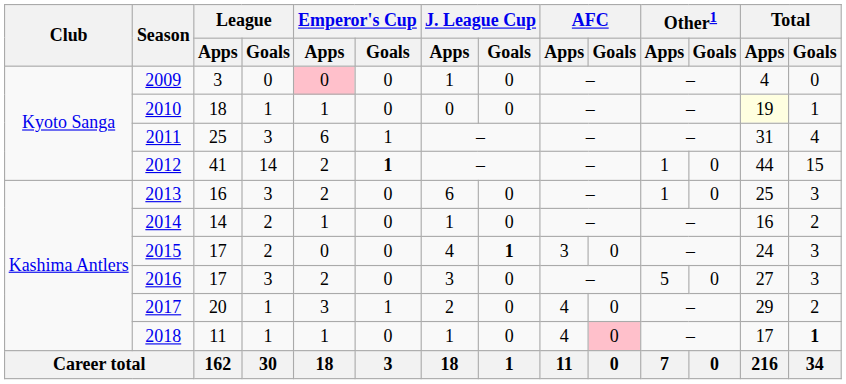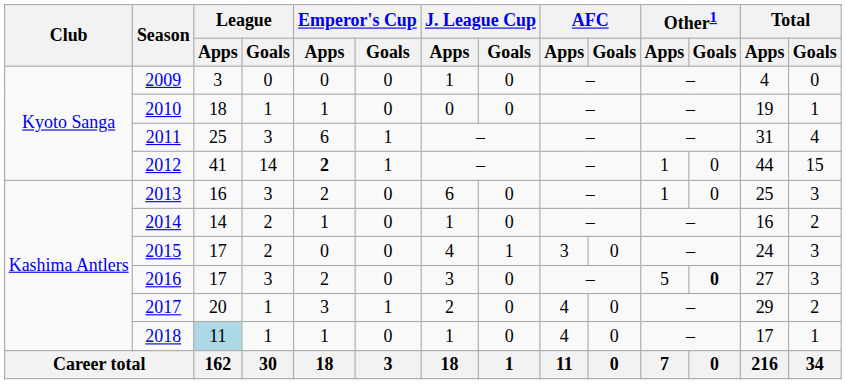(324, 80) pink background -> (324, 80) no background
(765, 108) lightyellow background -> (765, 108) no background
(324, 165) normal -> (324, 165) bold
(388, 165) bold -> (388, 165) normal
(509, 250) bold -> (509, 250) normal
(715, 279) normal -> (715, 279) bold
(218, 336) no background -> (218, 336) lightblue background
(614, 336) pink background -> (614, 336) no background
(815, 336) bold -> (815, 336) normal
